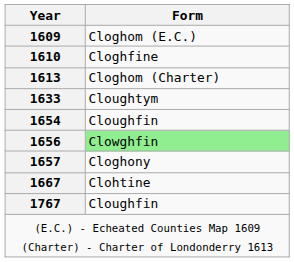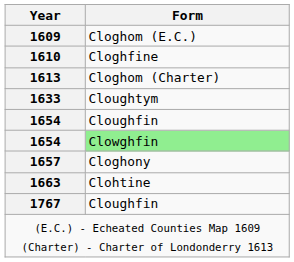(45, 141) 1656 -> (45, 141) 1654
(45, 183) 1667 -> (45, 183) 1663
